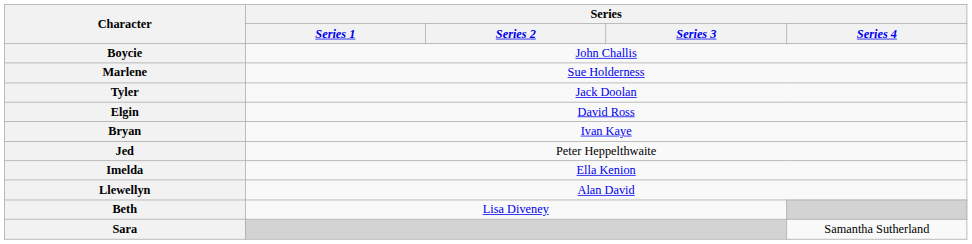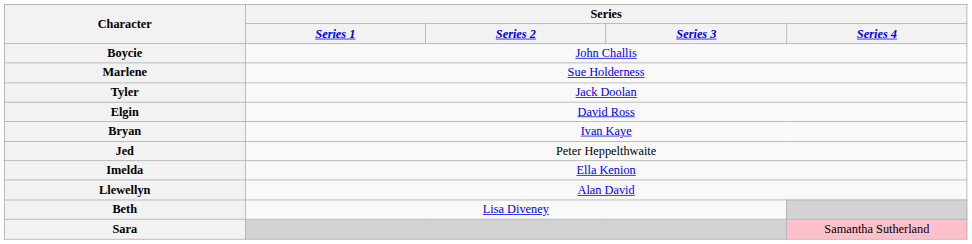(877, 229) no background -> (877, 229) pink background
